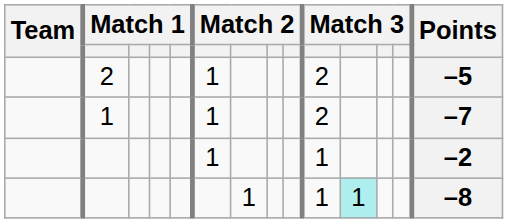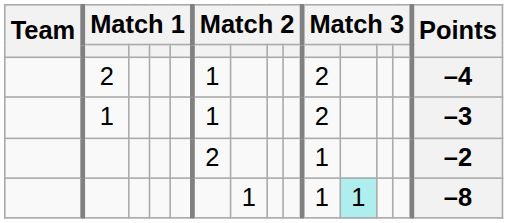(458, 76) –5 -> (458, 76) –4
(458, 117) –7 -> (458, 117) –3
(212, 157) 1 -> (212, 157) 2
